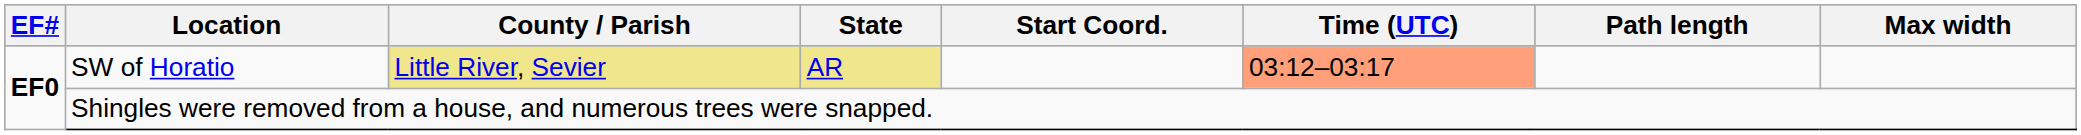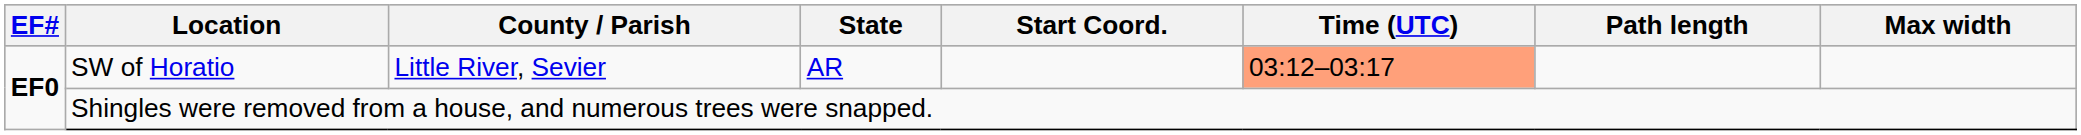(500, 66) khaki background -> (500, 66) no background
(825, 66) khaki background -> (825, 66) no background
